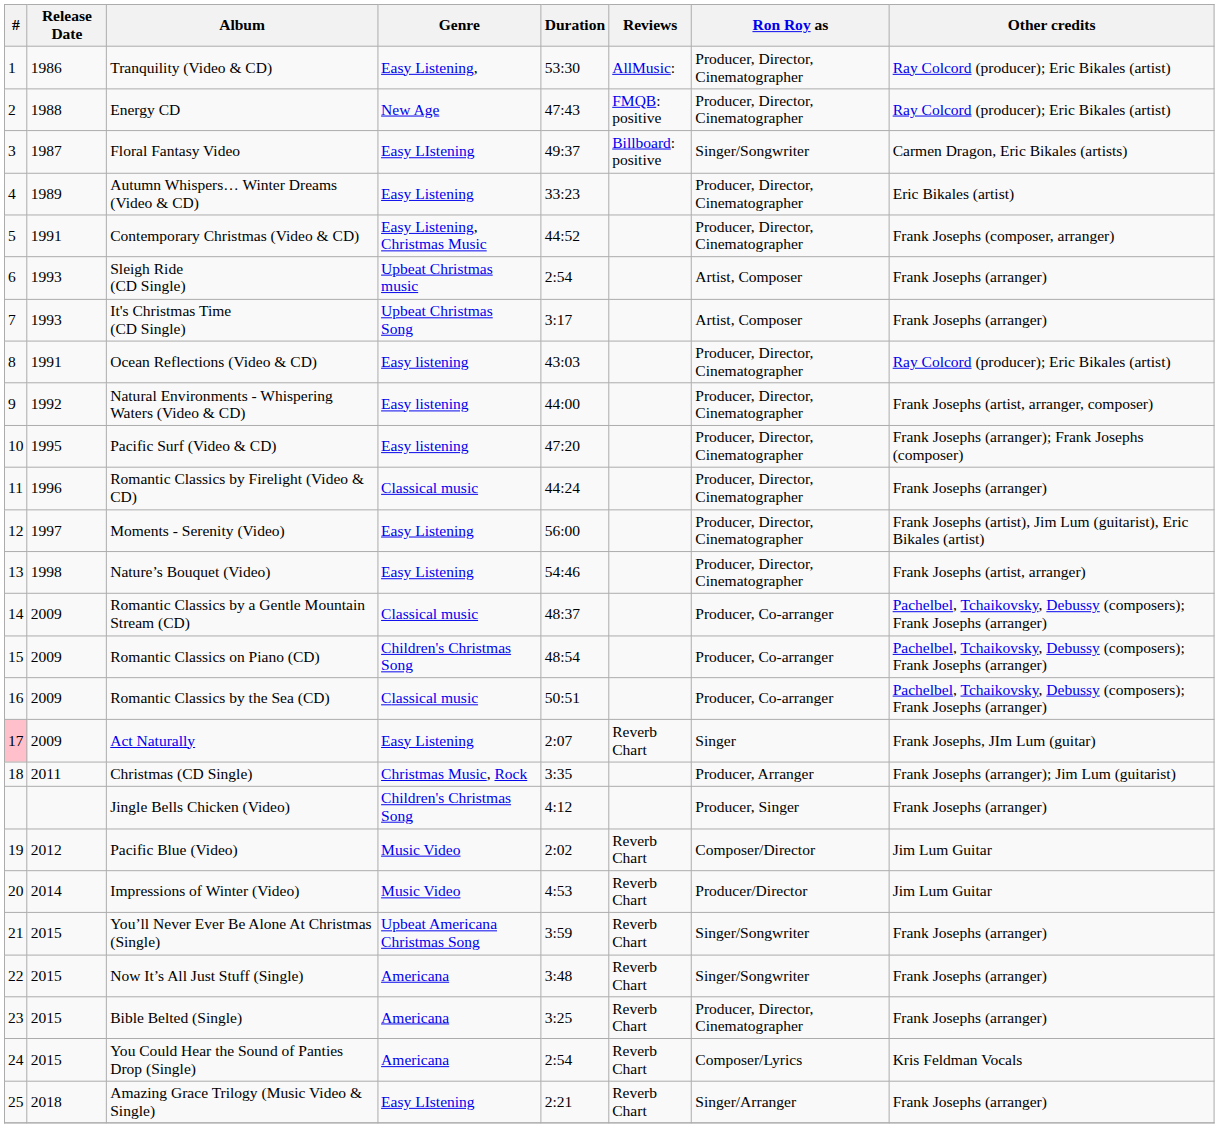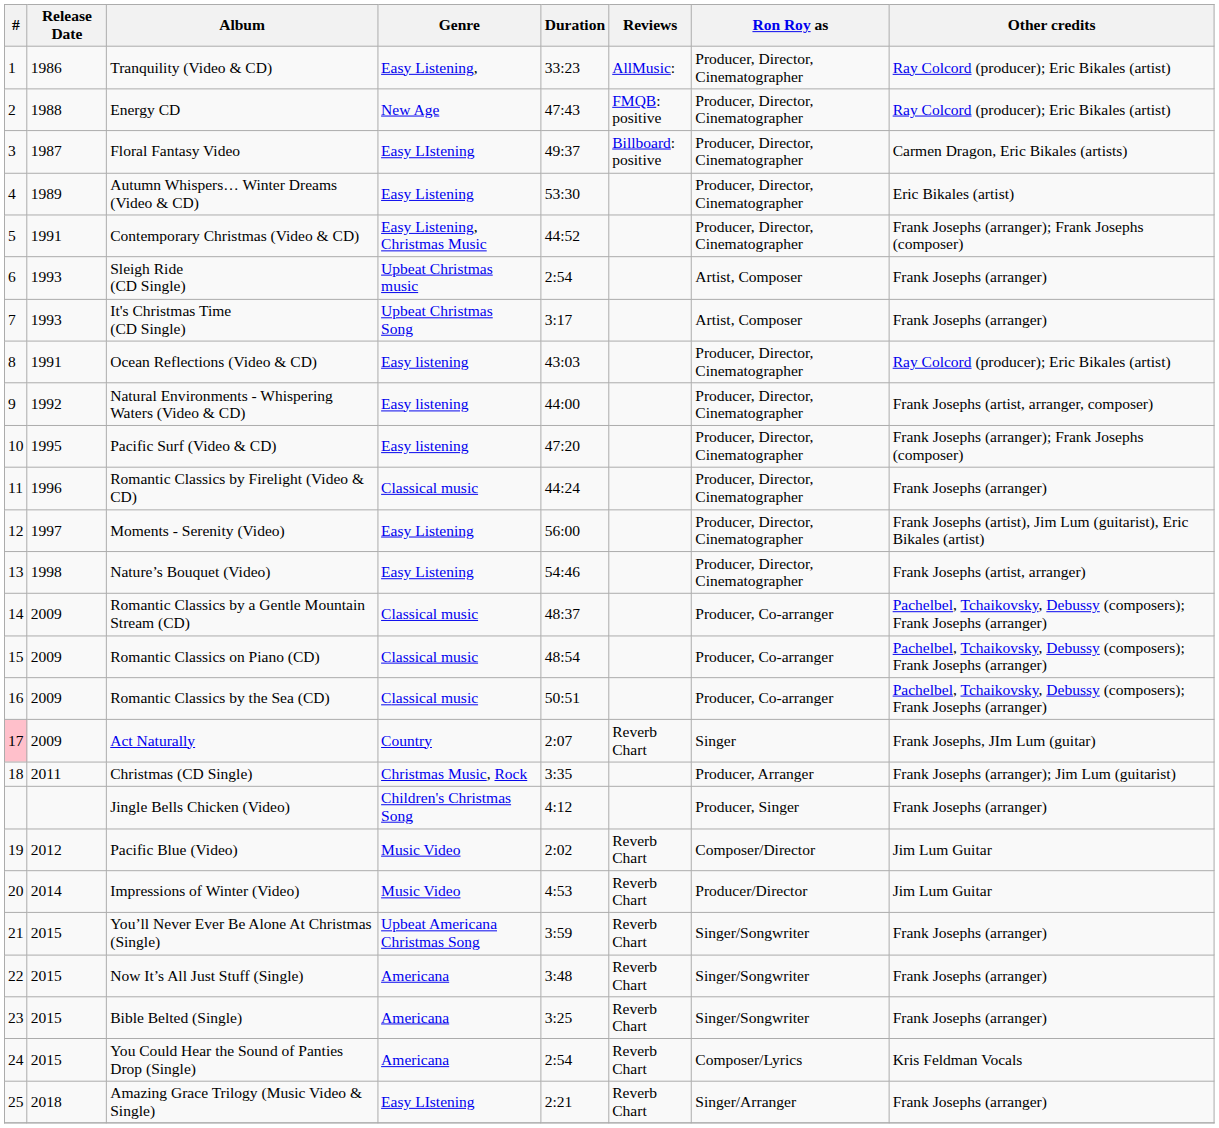(562, 67) 53:30 -> (562, 67) 33:23
(752, 151) Singer/Songwriter -> (754, 151) Producer, Director, Cinematographer
(562, 193) 33:23 -> (562, 193) 53:30
(1004, 235) Frank Josephs (composer, arranger) -> (1018, 235) Frank Josephs (arranger); Frank Josephs (composer)
(446, 656) Children's Christmas Song -> (430, 656) Classical music
(427, 740) Easy Listening -> (407, 740) Country
(754, 1017) Producer, Director, Cinematographer -> (752, 1017) Singer/Songwriter
